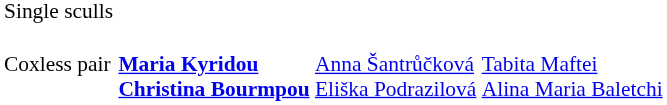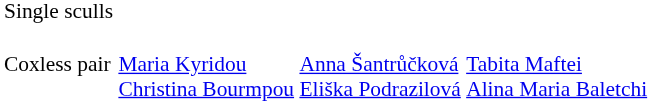(214, 76) bold -> (206, 76) normal
